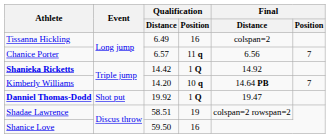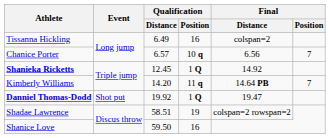(195, 54) 11 q -> (195, 54) 10 q
(161, 69) 14.42 -> (161, 69) 12.45
(195, 83) 10 q -> (195, 83) 11 q
